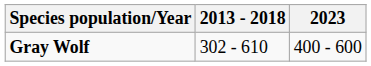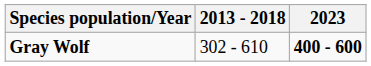(328, 46) normal -> (328, 46) bold
